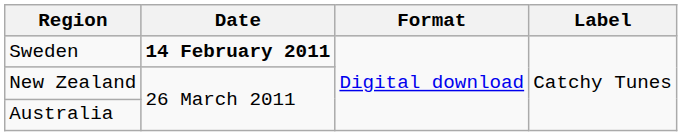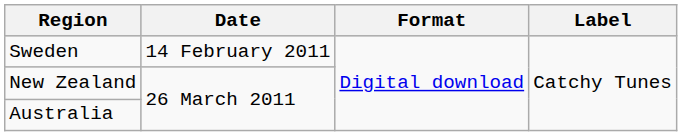(238, 52) bold -> (238, 52) normal
